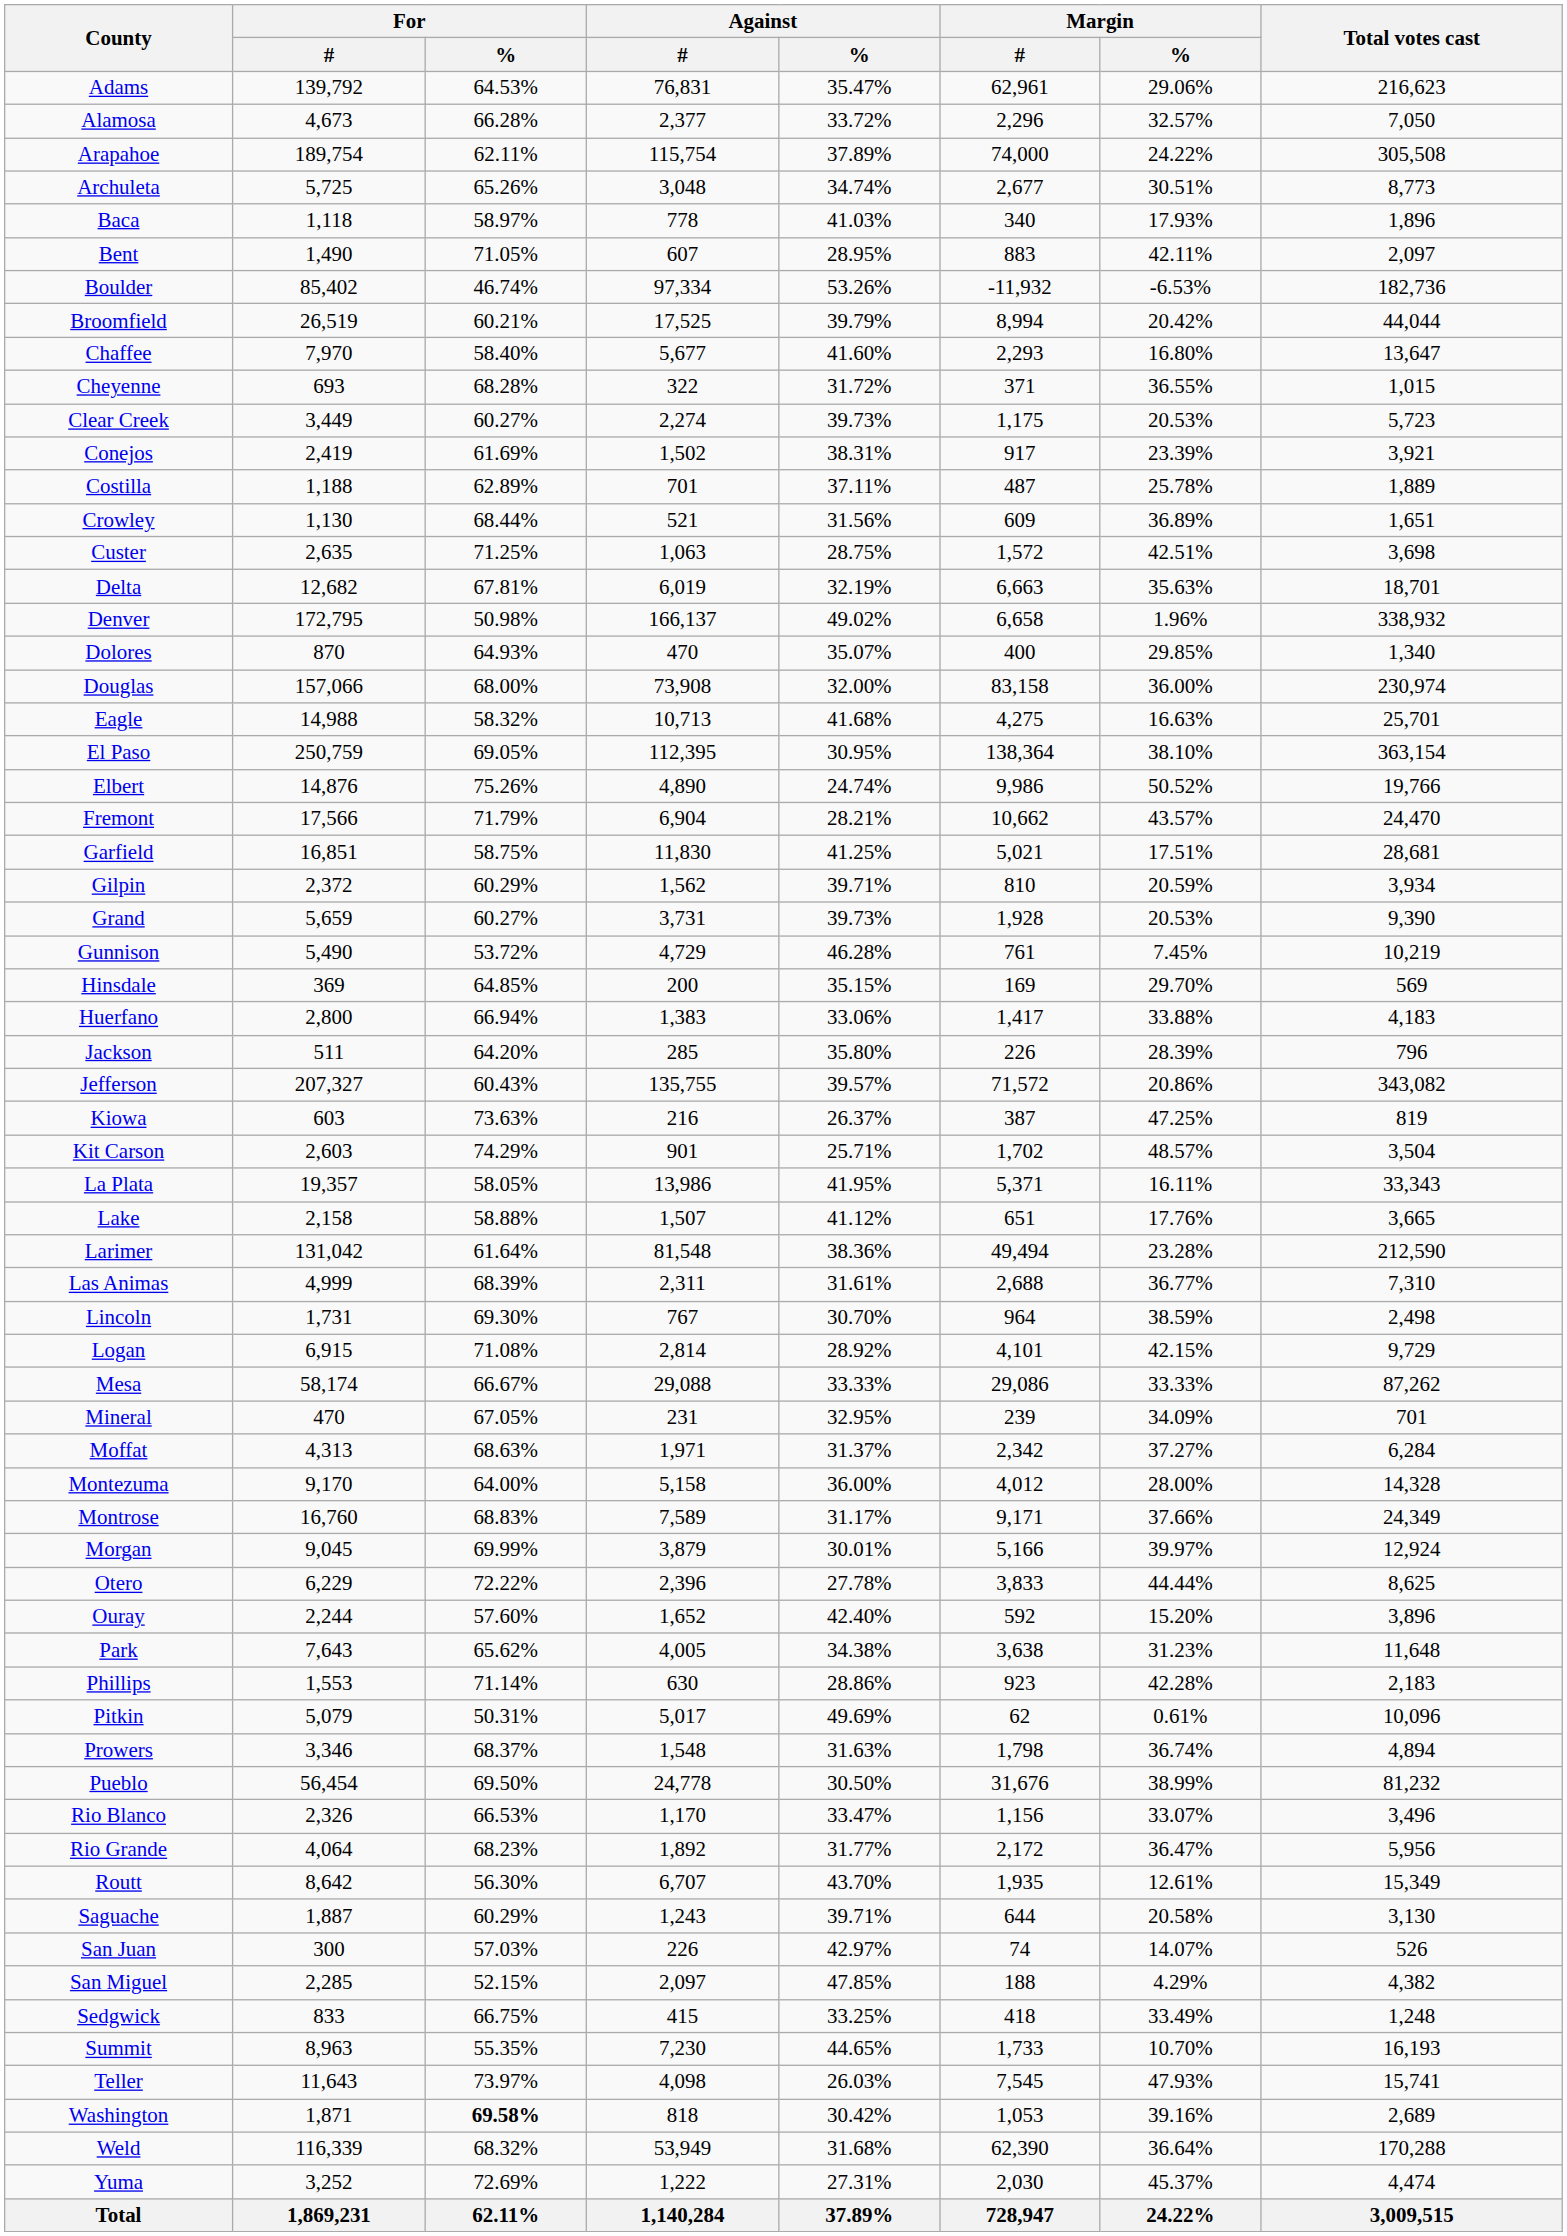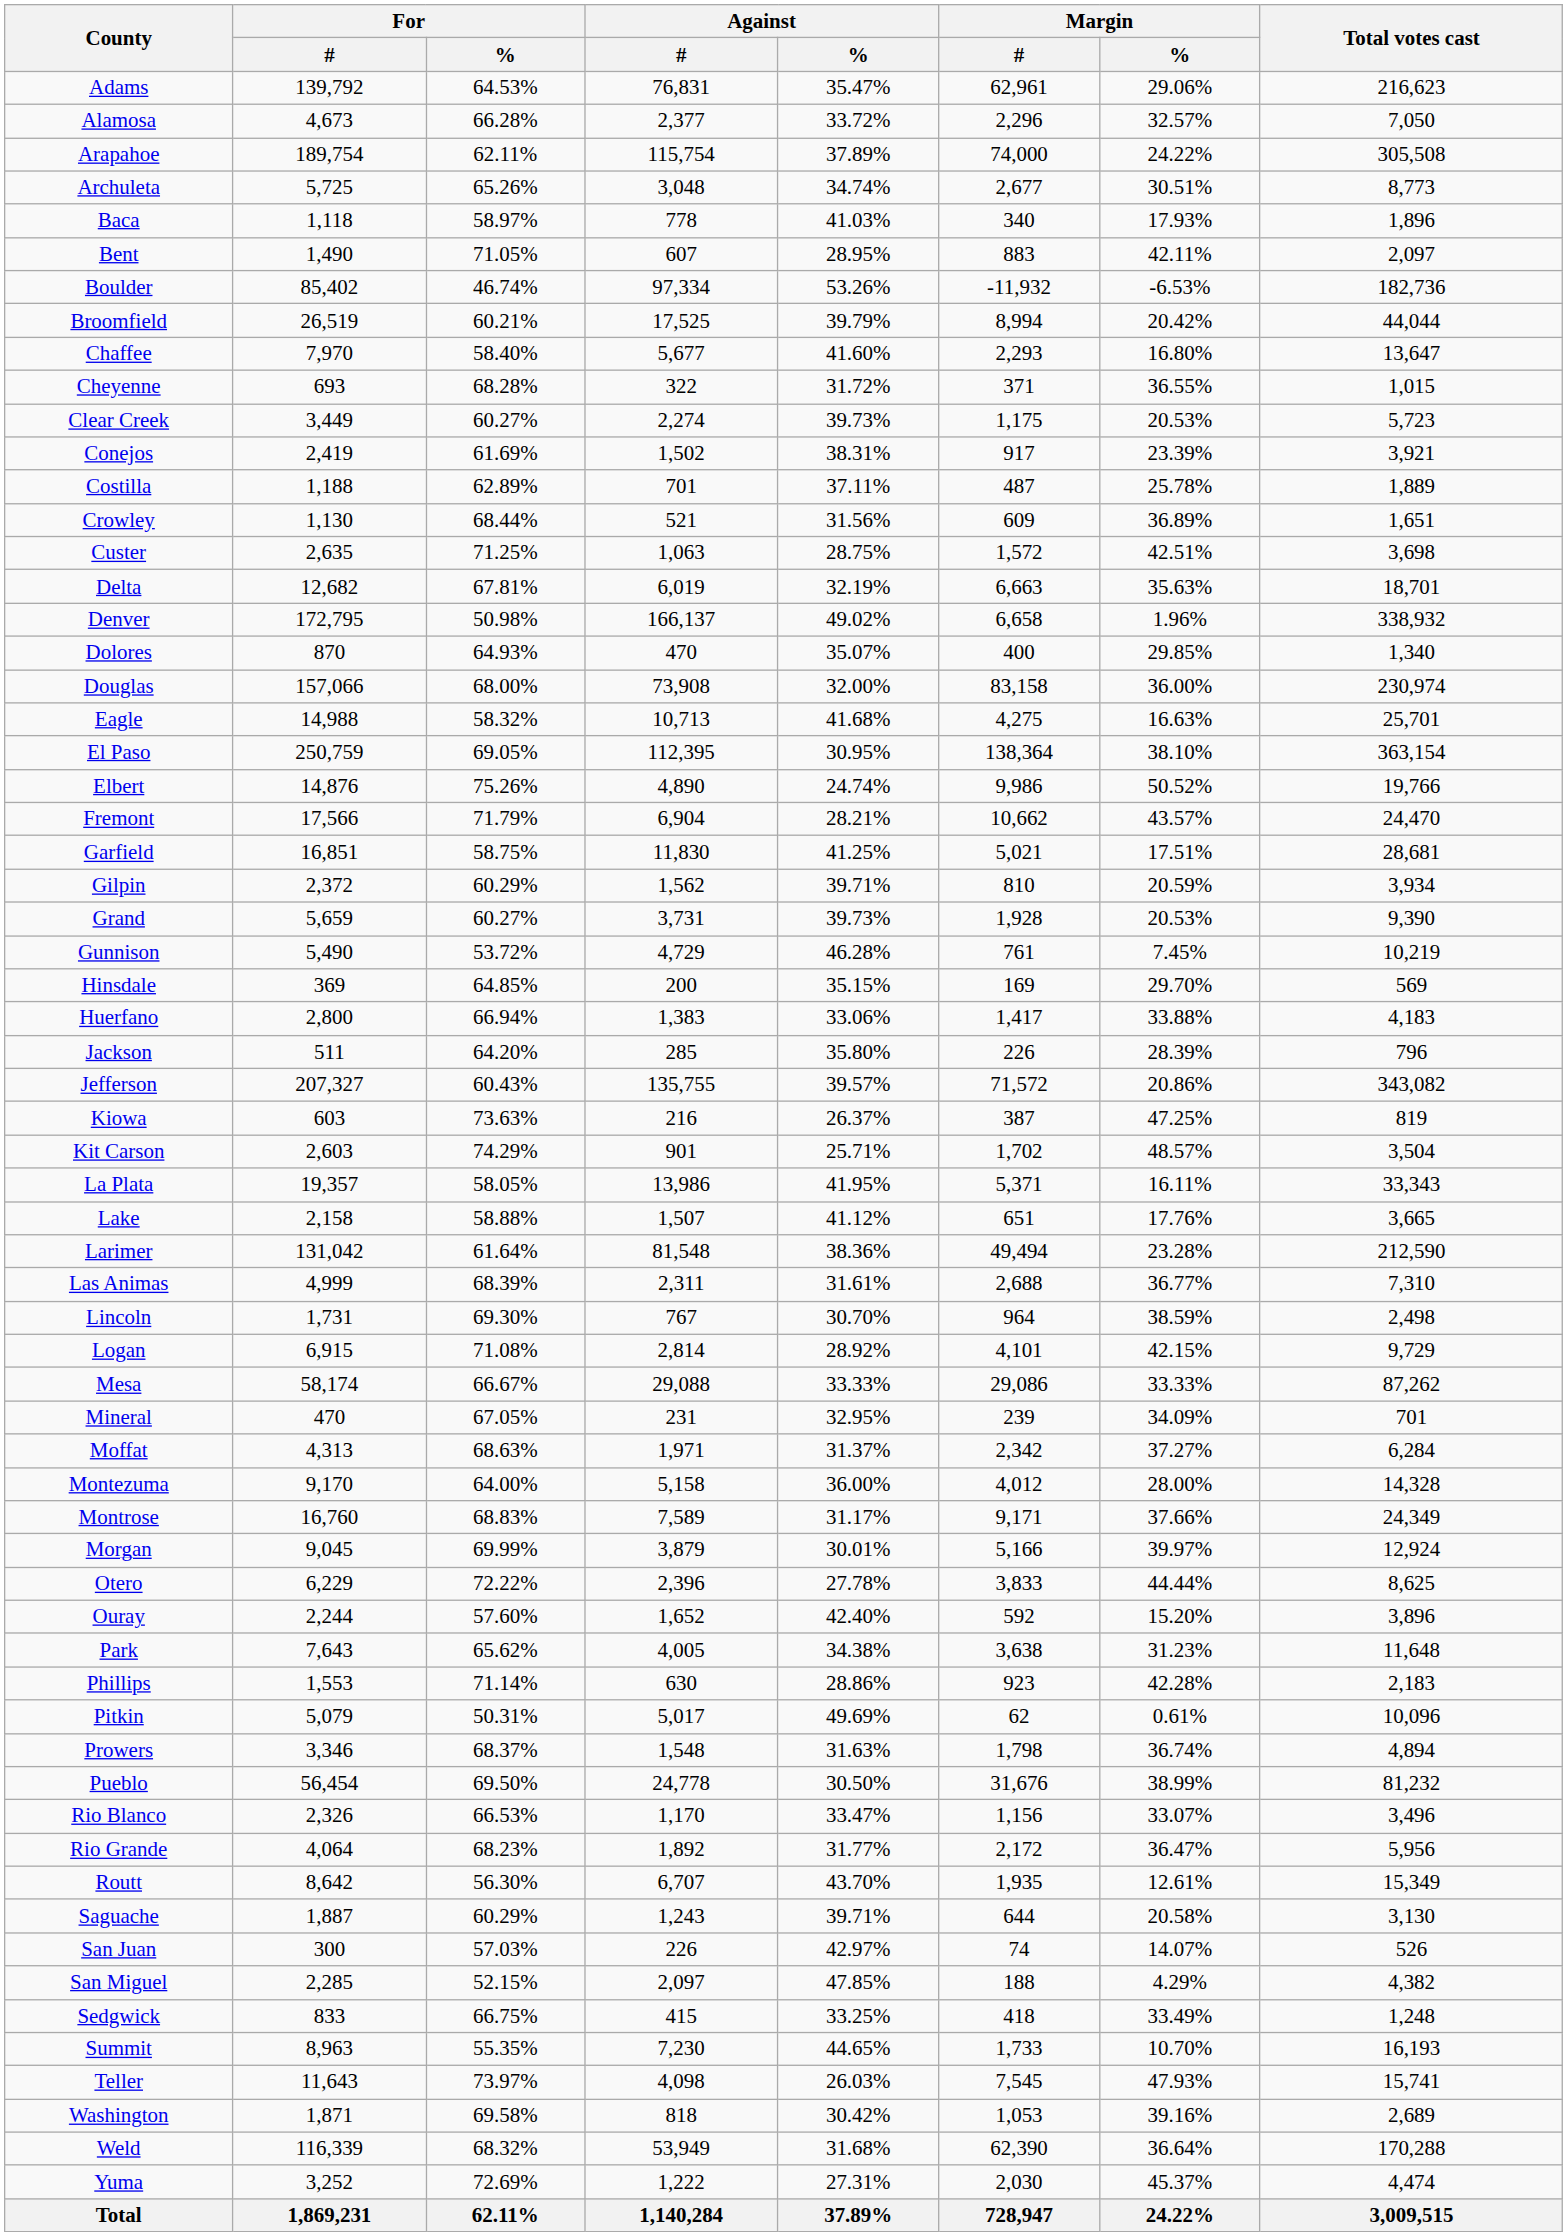(506, 2115) bold -> (505, 2115) normal
